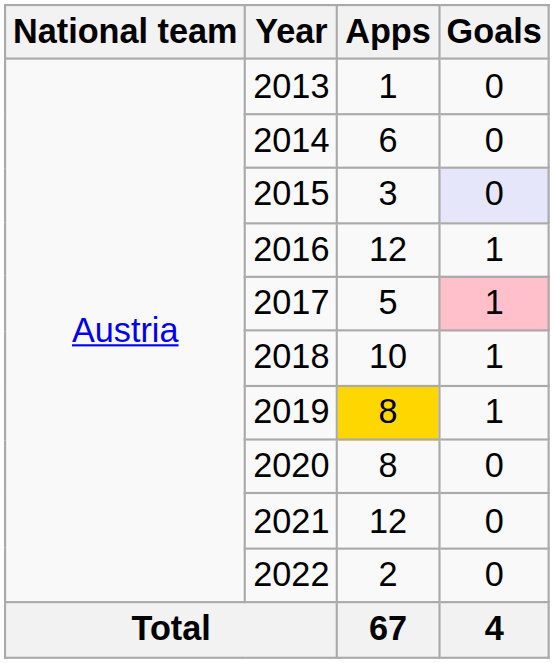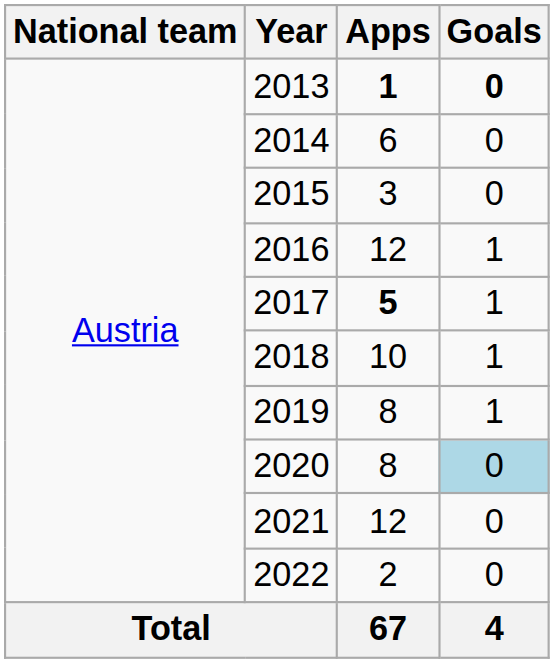(388, 85) normal -> (388, 85) bold
(494, 85) normal -> (494, 85) bold
(494, 194) lavender background -> (494, 194) no background
(388, 303) normal -> (388, 303) bold
(494, 303) pink background -> (494, 303) no background
(388, 411) gold background -> (388, 411) no background
(494, 466) no background -> (494, 466) lightblue background
